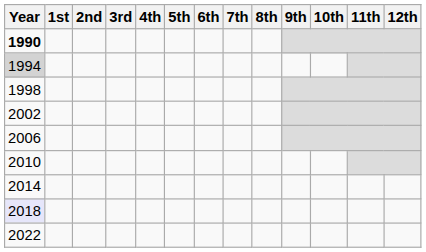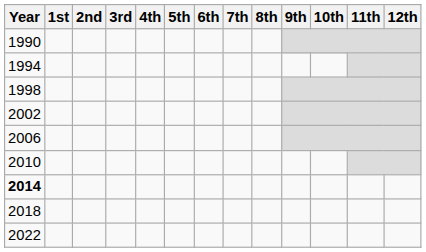(24, 41) bold -> (24, 41) normal
(24, 65) lightgrey background -> (24, 65) no background
(24, 186) normal -> (24, 186) bold
(24, 211) lavender background -> (24, 211) no background
